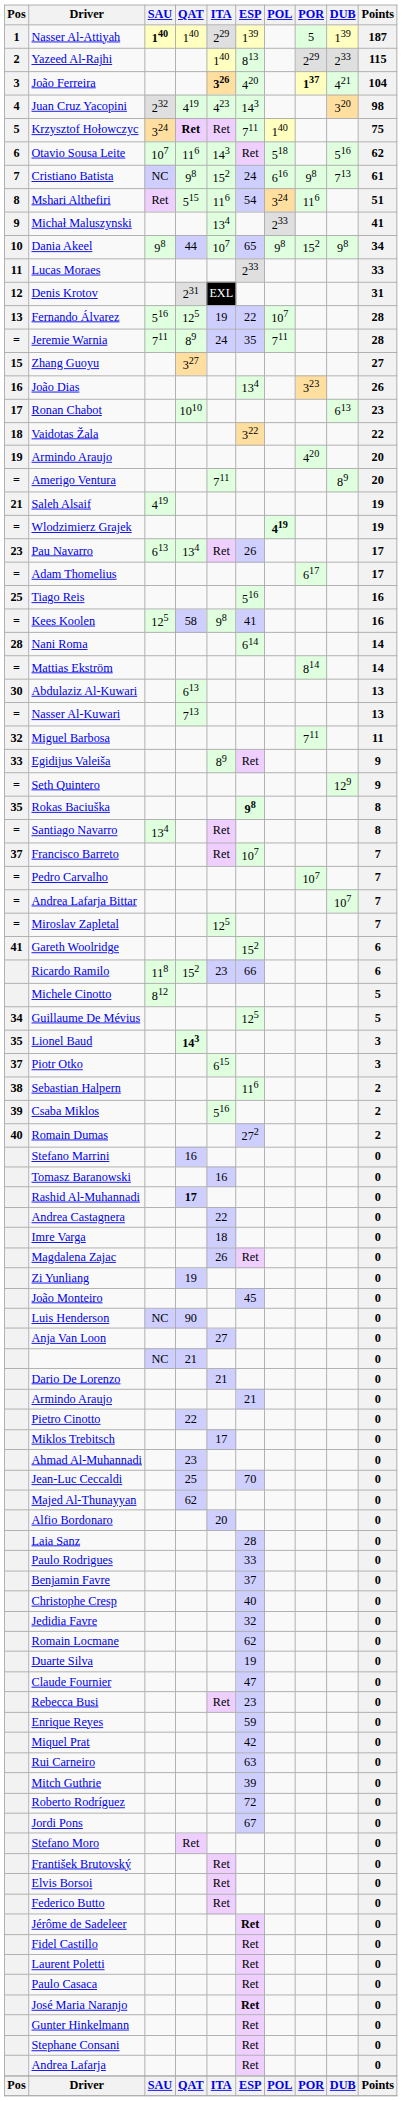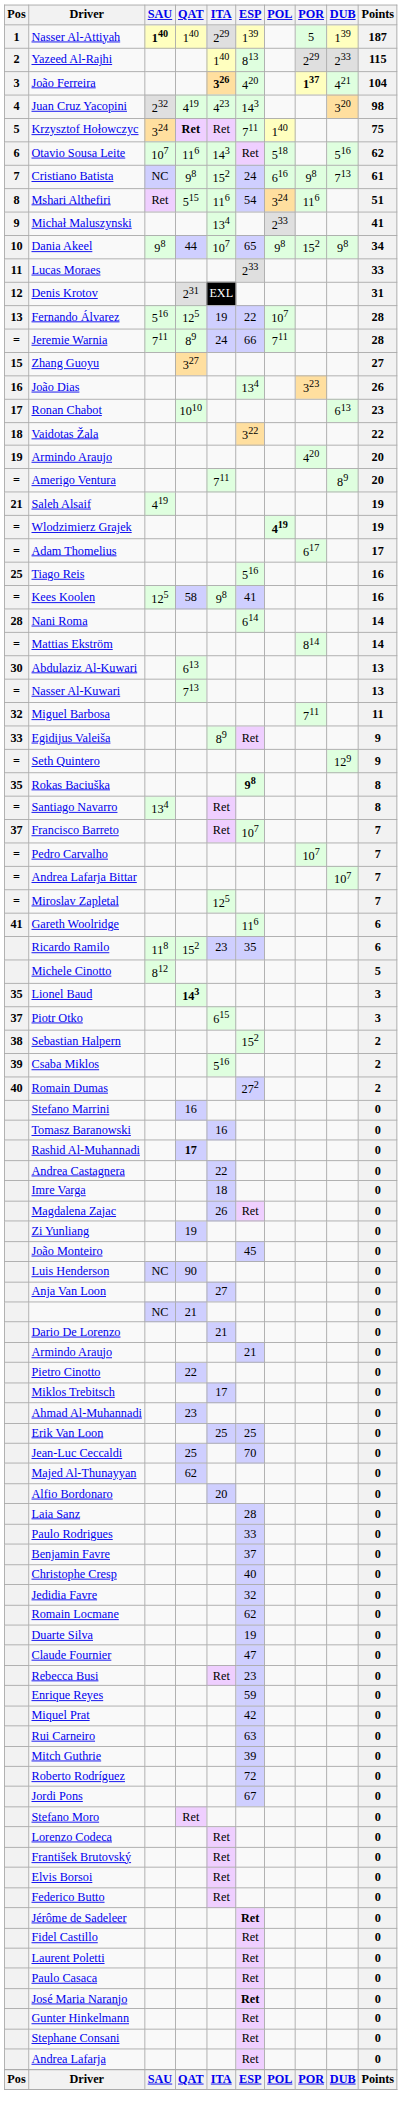(250, 340) 35 -> (250, 340) 66
- row: (17, 550)
(250, 948) 152 -> (250, 924) 116
(250, 971) 66 -> (250, 948) 35
- row: (17, 1018)
(250, 1088) 116 -> (250, 1041) 152
+ row: (17, 1433)
+ row: (17, 1837)
